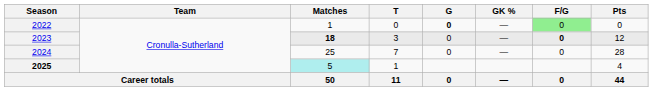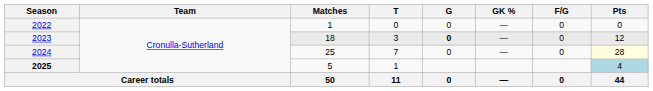(449, 25) bold -> (449, 25) normal
(562, 25) lightgreen background -> (562, 25) no background
(330, 39) bold -> (330, 39) normal
(449, 39) normal -> (449, 39) bold
(562, 39) bold -> (562, 39) normal
(620, 52) no background -> (620, 52) lightyellow background
(330, 66) paleturquoise background -> (330, 66) no background
(620, 66) no background -> (620, 66) lightblue background
